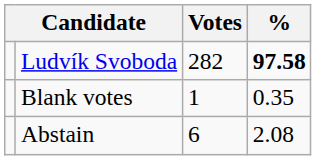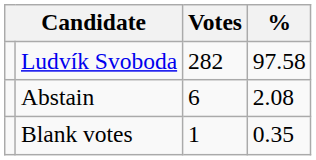(279, 60) bold -> (279, 60) normal
rows swapped: (58, 135) <-> (77, 97)
